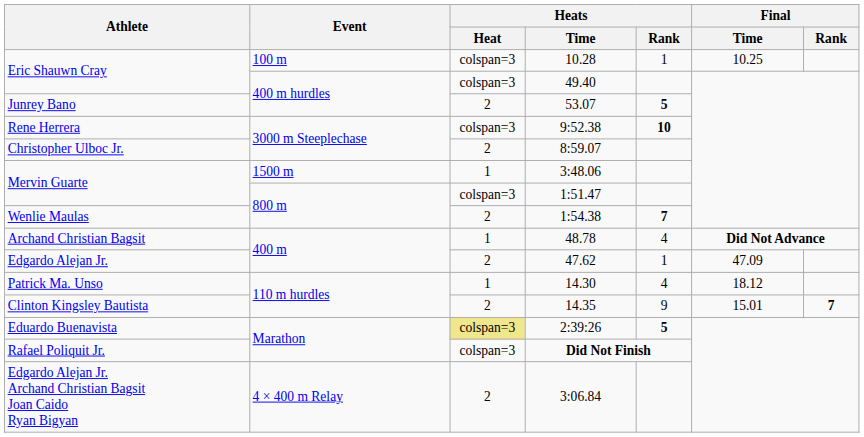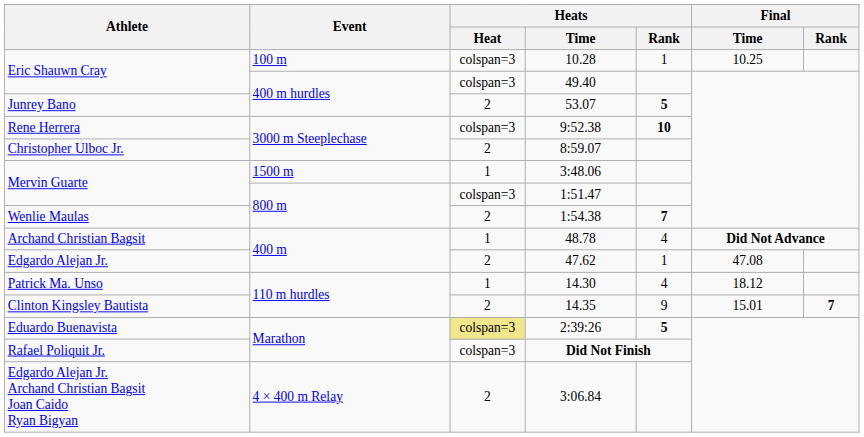(748, 261) 47.09 -> (748, 261) 47.08
